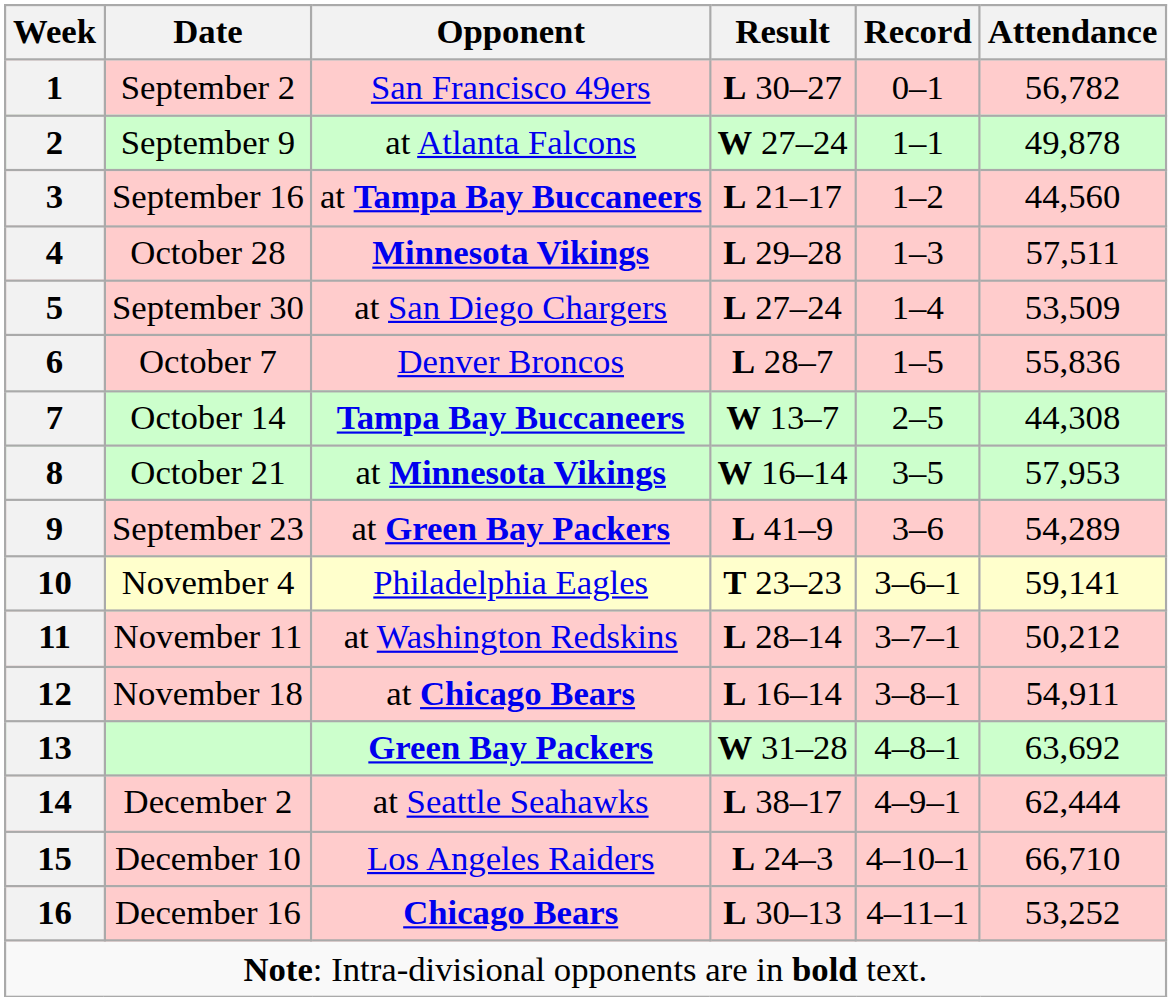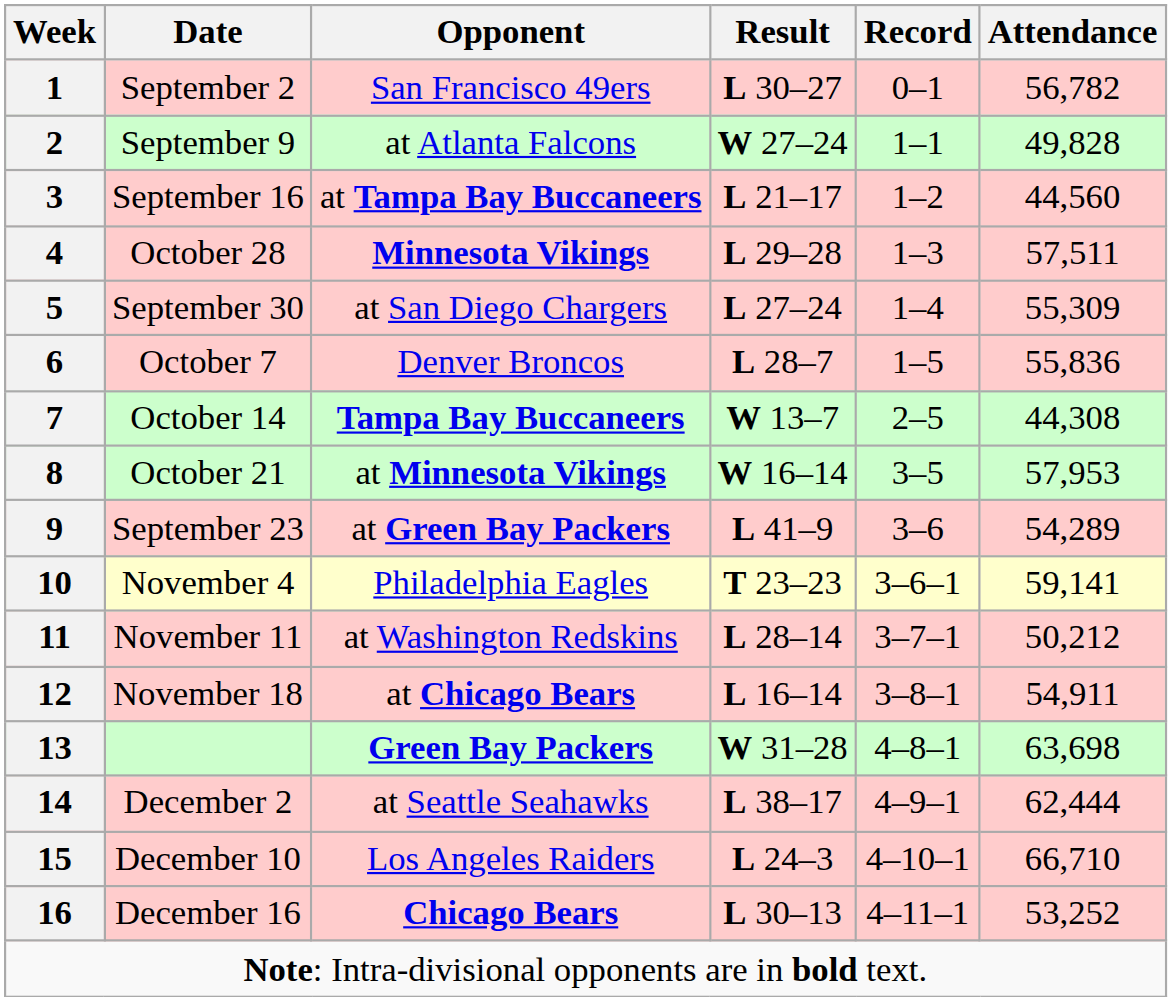(1073, 142) 49,878 -> (1073, 142) 49,828
(1073, 307) 53,509 -> (1073, 307) 55,309
(1073, 747) 63,692 -> (1073, 747) 63,698
